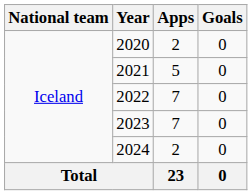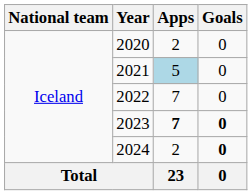(176, 70) no background -> (176, 70) lightblue background
(176, 123) normal -> (176, 123) bold
(222, 123) normal -> (222, 123) bold
(222, 149) normal -> (222, 149) bold
